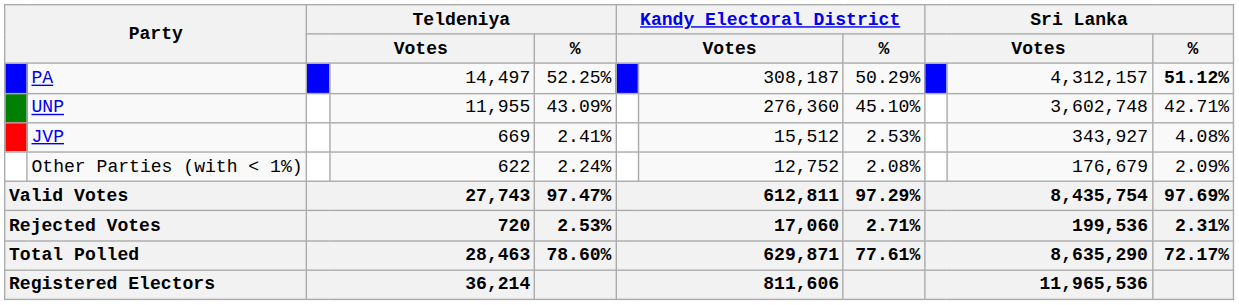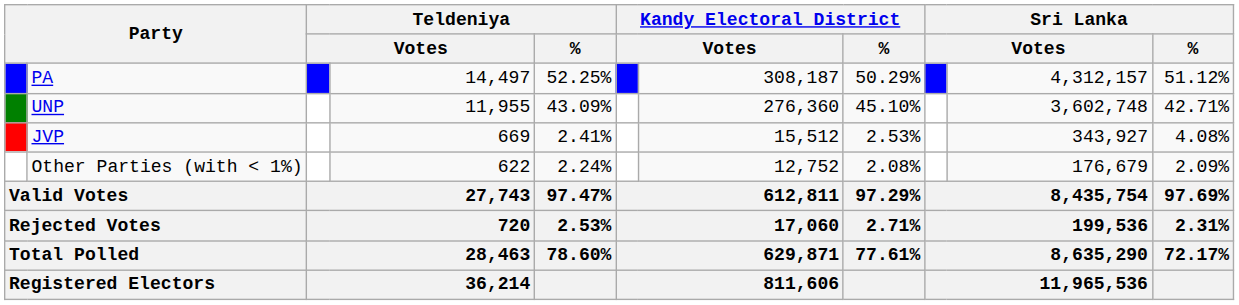(1197, 78) bold -> (1197, 78) normal
